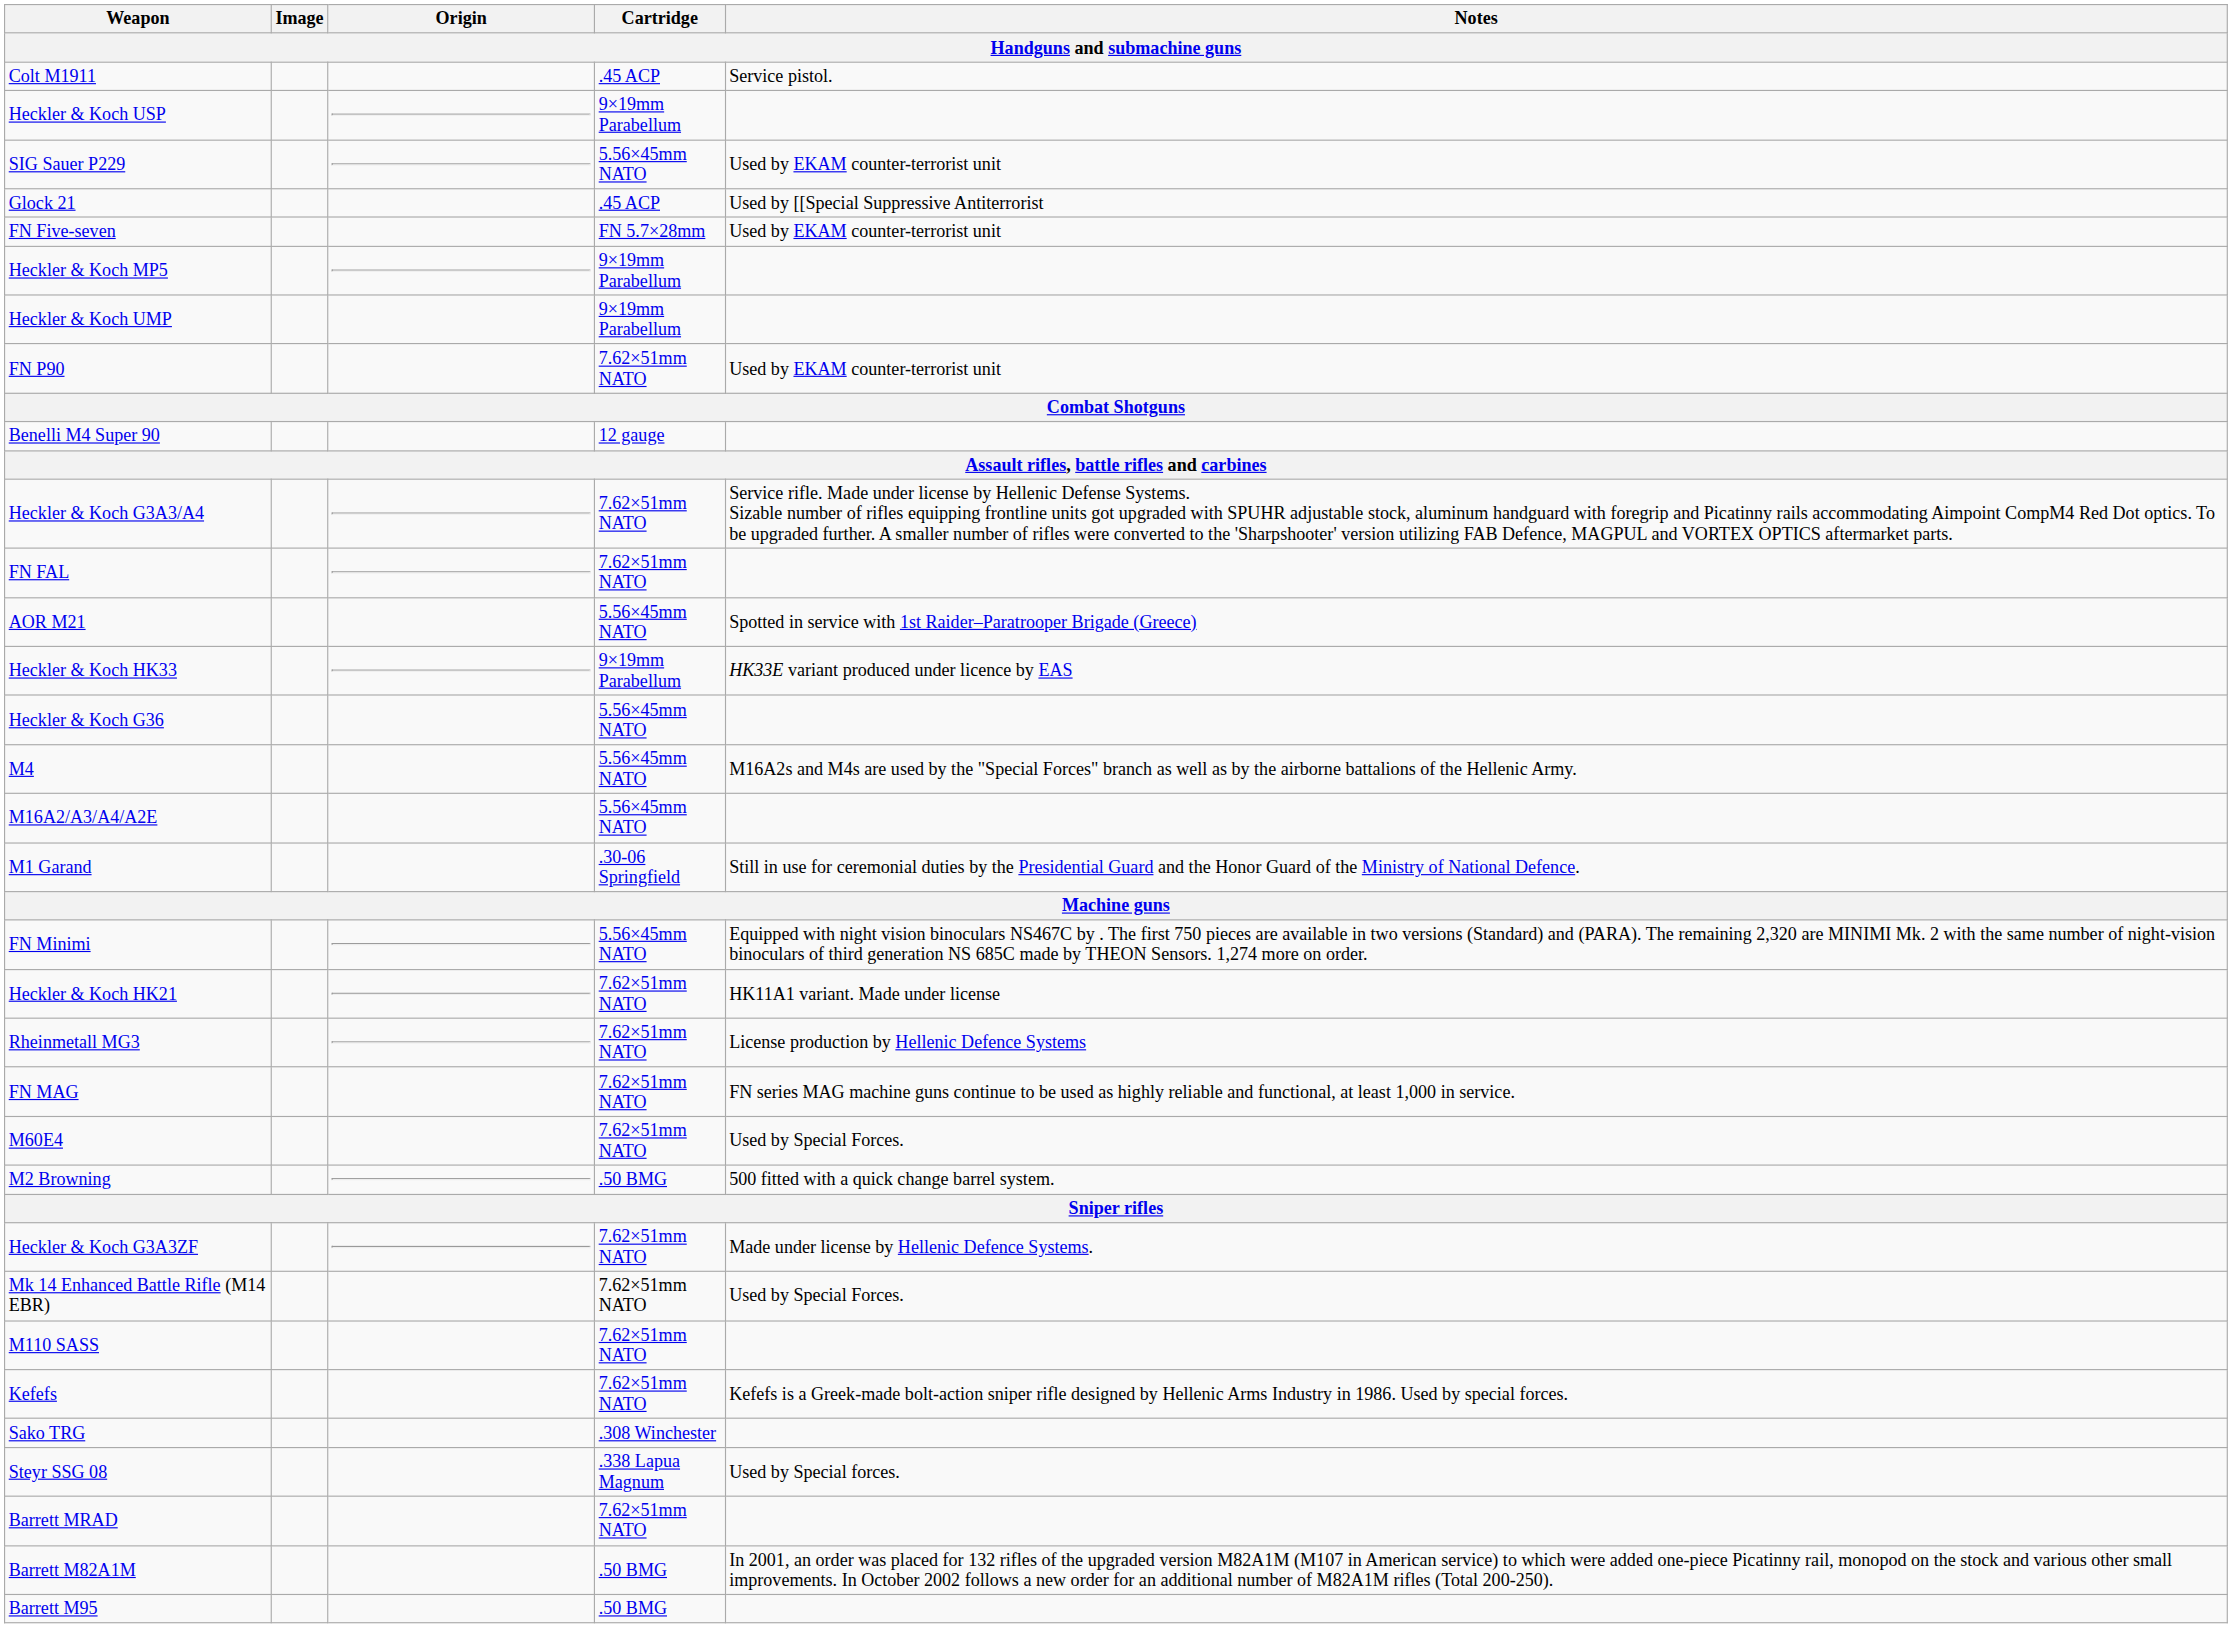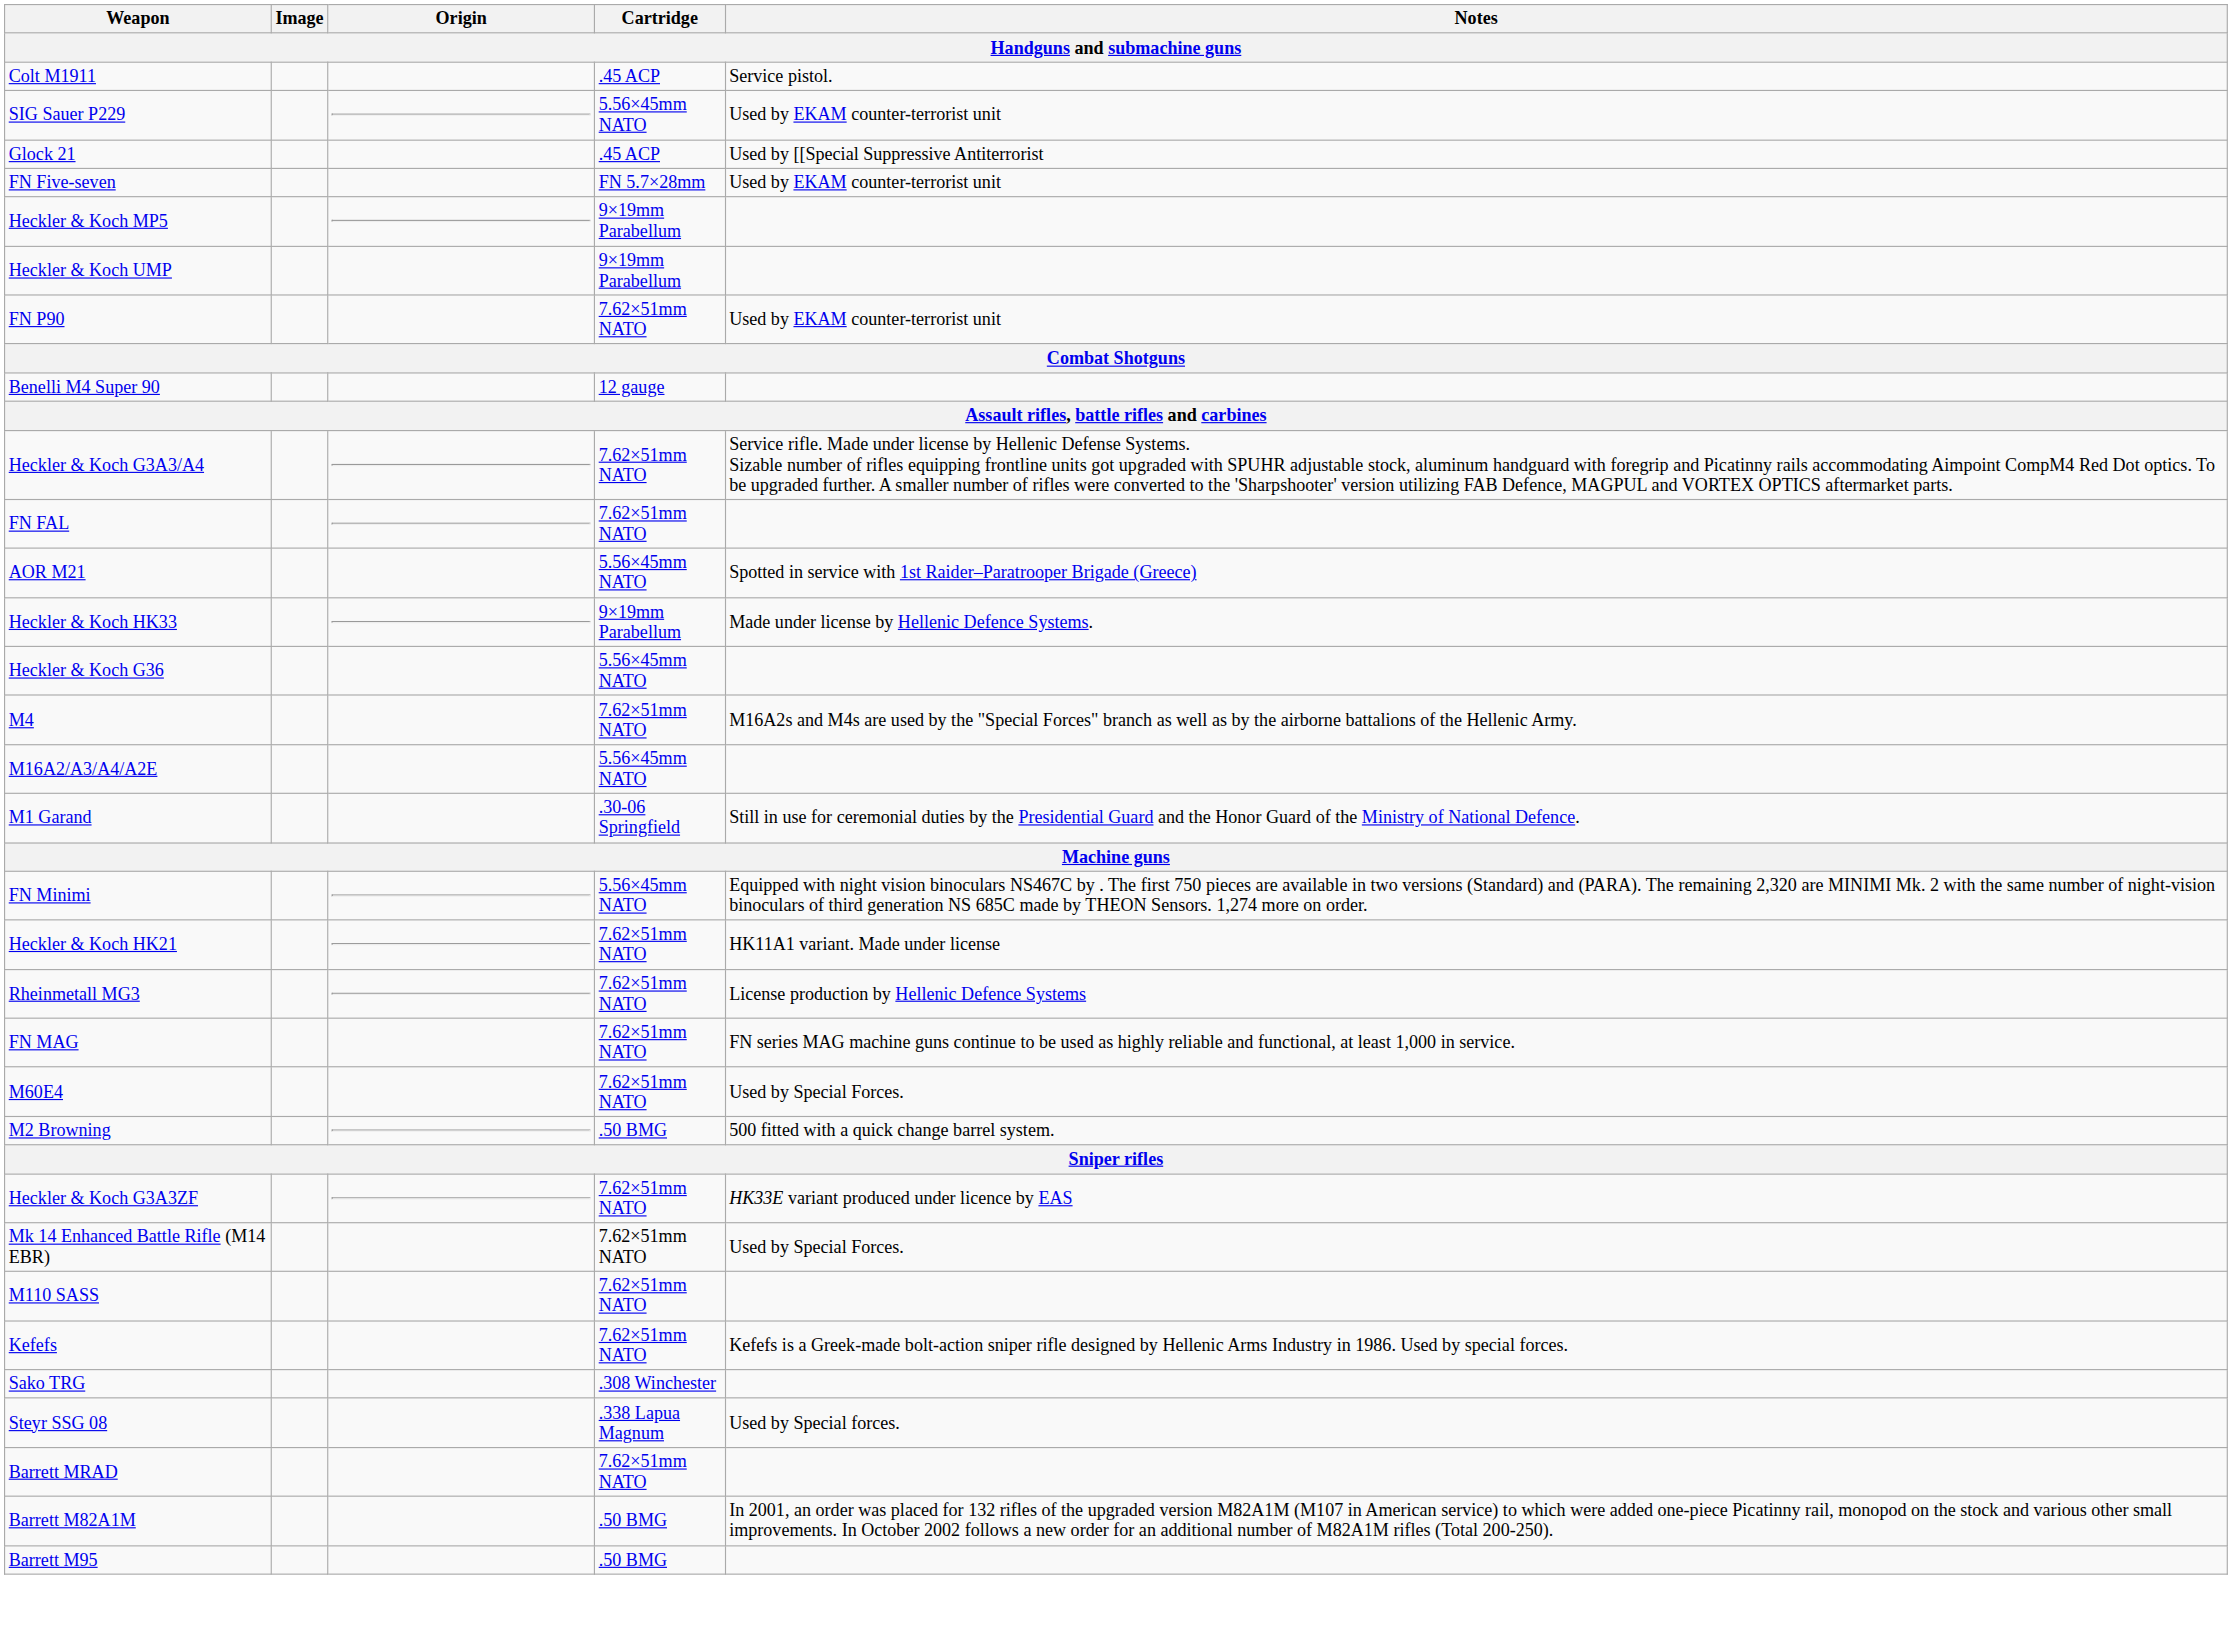- row: (87, 115)
(901, 670) HK33E variant produced under licence by EAS -> (911, 621) Made under license by Hellenic Defence Systems.
(643, 768) 5.56×45mm NATO -> (643, 719) 7.62×51mm NATO
(911, 1247) Made under license by Hellenic Defence Systems. -> (901, 1197) HK33E variant produced under licence by EAS
